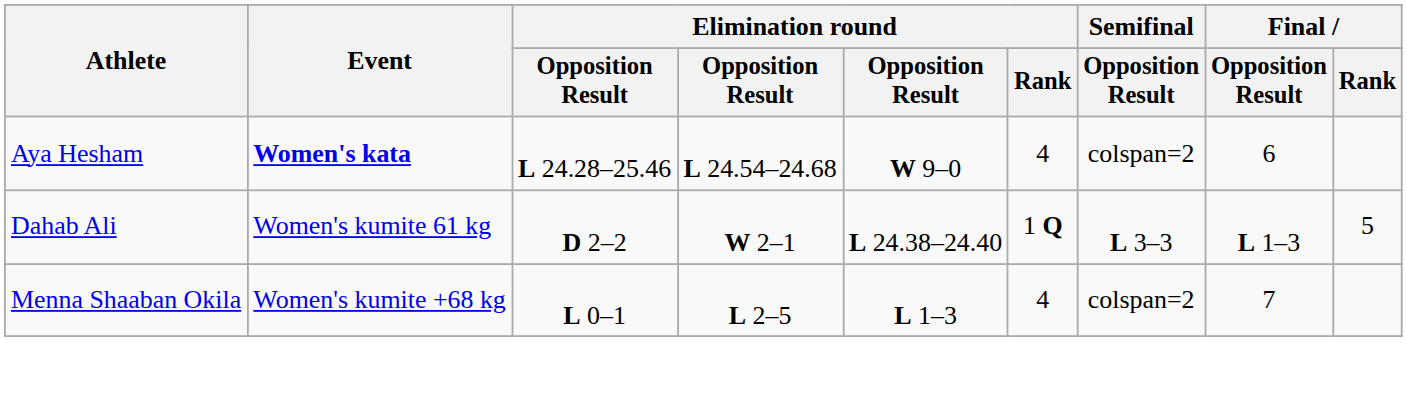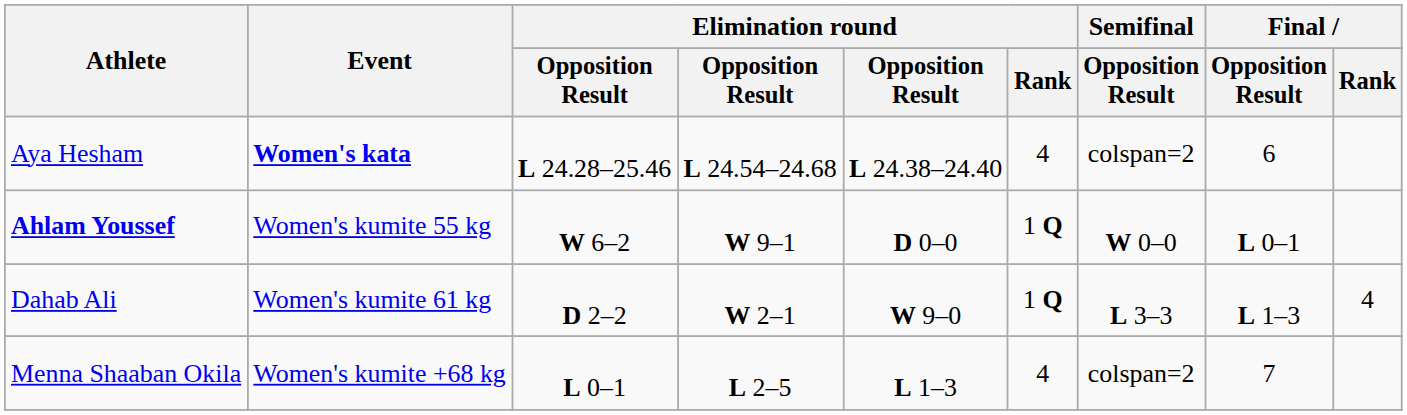(926, 168) W 9–0 -> (926, 168) L 24.38–24.40
+ row: (93, 226)
(926, 242) L 24.38–24.40 -> (926, 315) W 9–0
(1367, 226) 5 -> (1367, 300) 4
